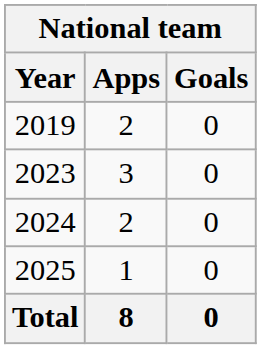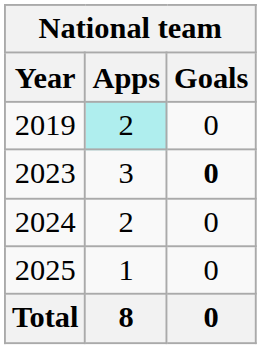(126, 125) no background -> (126, 125) paleturquoise background
(211, 173) normal -> (211, 173) bold
